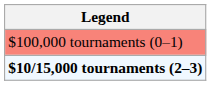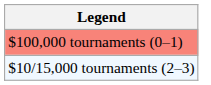(105, 67) bold -> (101, 67) normal
